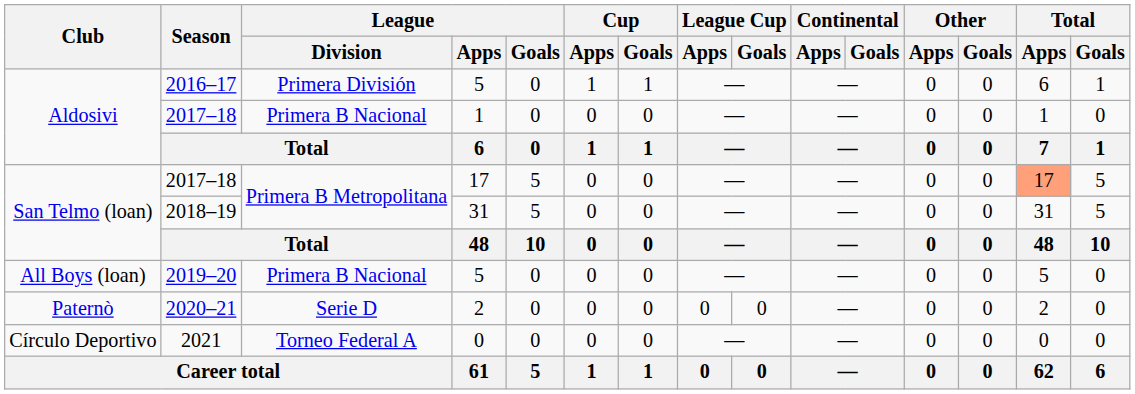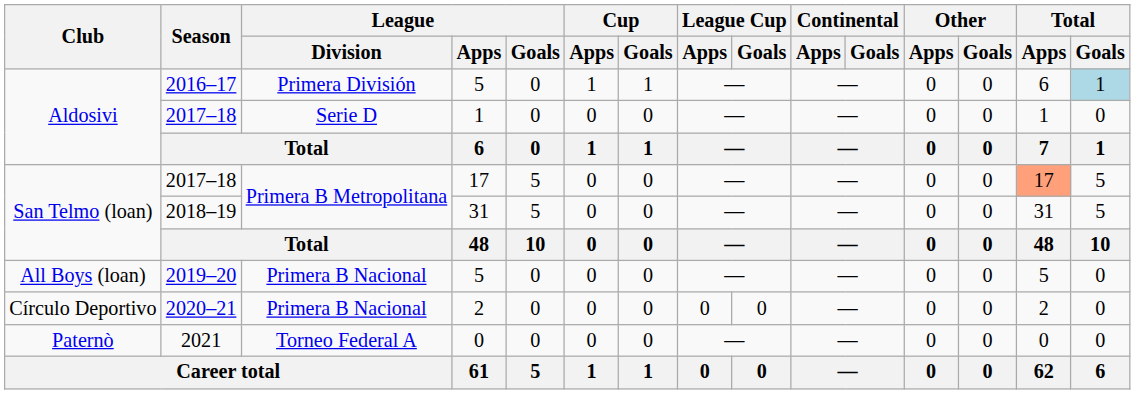(1100, 84) no background -> (1100, 84) lightblue background
(346, 116) Primera B Nacional -> (346, 116) Serie D
(83, 308) Paternò -> (83, 308) Círculo Deportivo
(346, 308) Serie D -> (346, 308) Primera B Nacional
(83, 340) Círculo Deportivo -> (83, 340) Paternò
